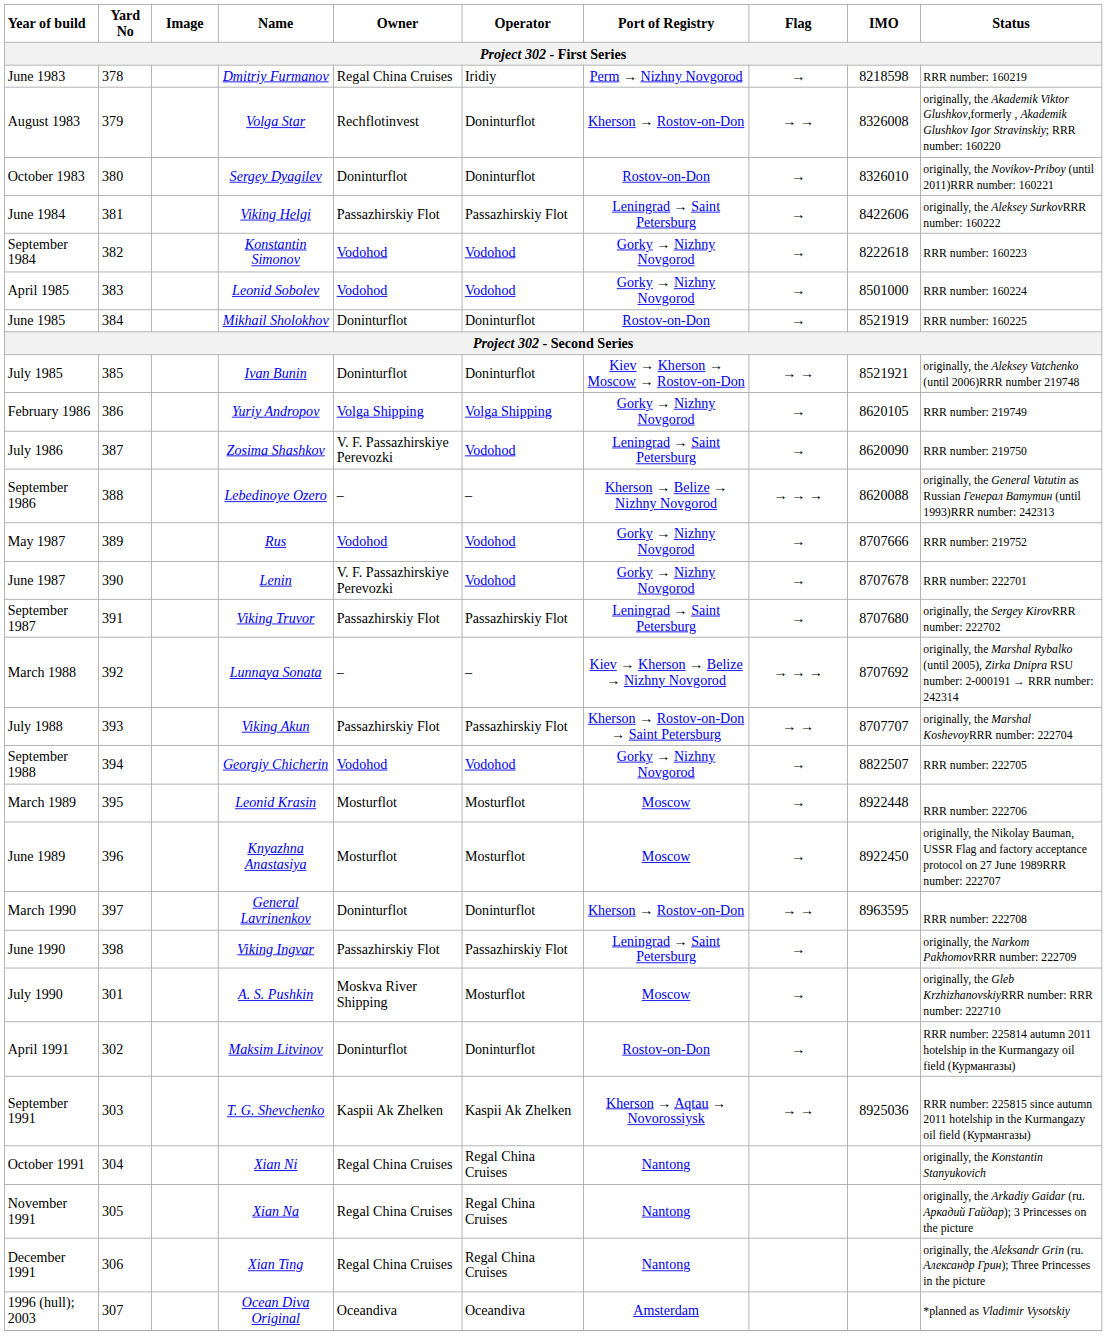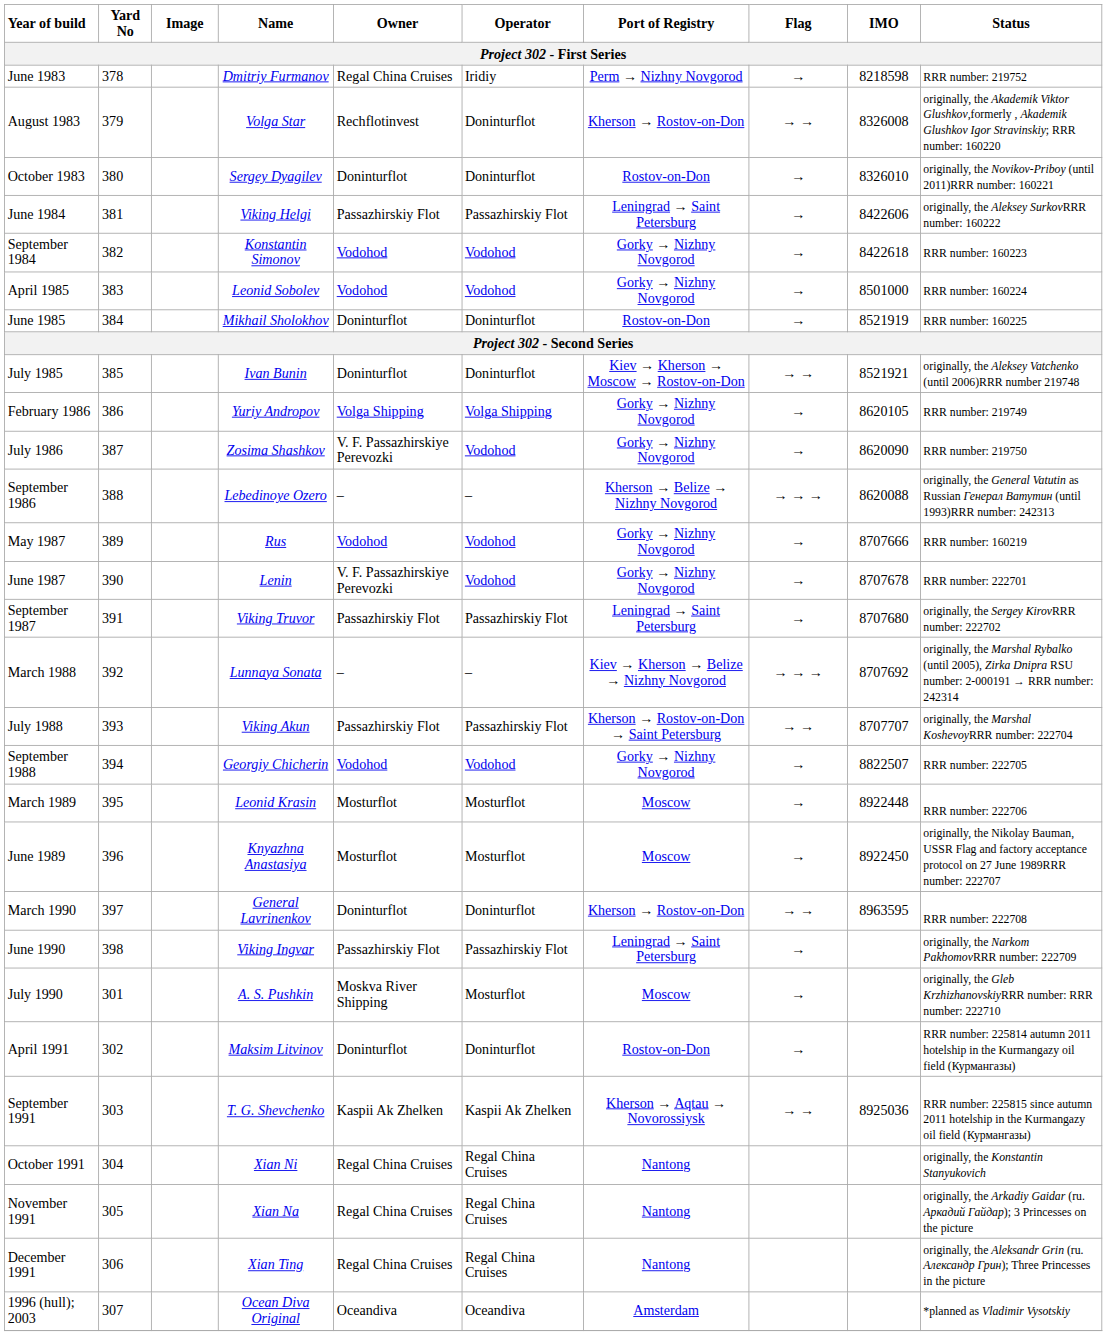(975, 77) RRR number: 160219 -> (975, 77) RRR number: 219752
(884, 252) 8222618 -> (884, 252) 8422618
(666, 449) Leningrad → Saint Petersburg -> (666, 449) Gorky → Nizhny Novgorod
(975, 543) RRR number: 219752 -> (975, 543) RRR number: 160219
